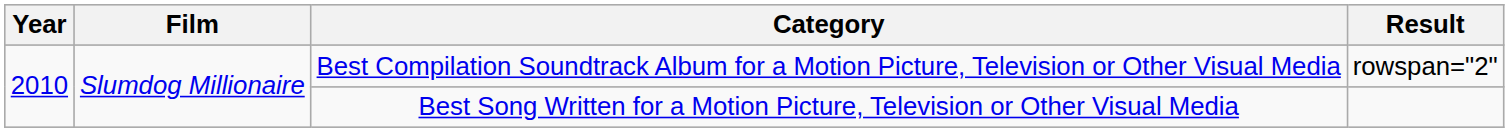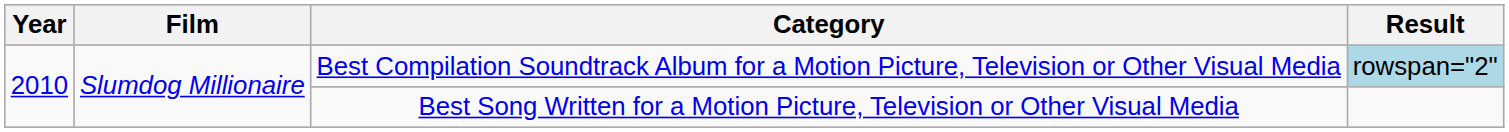(1425, 65) no background -> (1425, 65) lightblue background
